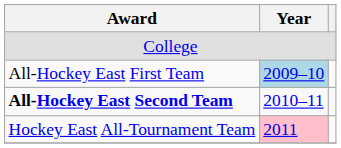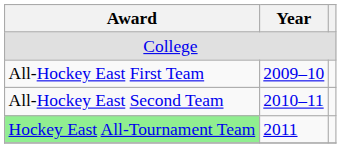(294, 73) lightblue background -> (294, 73) no background
(121, 101) bold -> (116, 101) normal
(132, 128) no background -> (132, 128) lightgreen background
(280, 128) pink background -> (280, 128) no background
